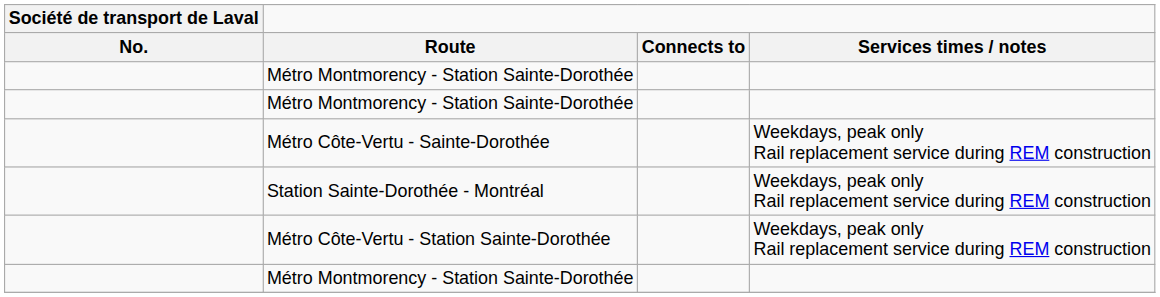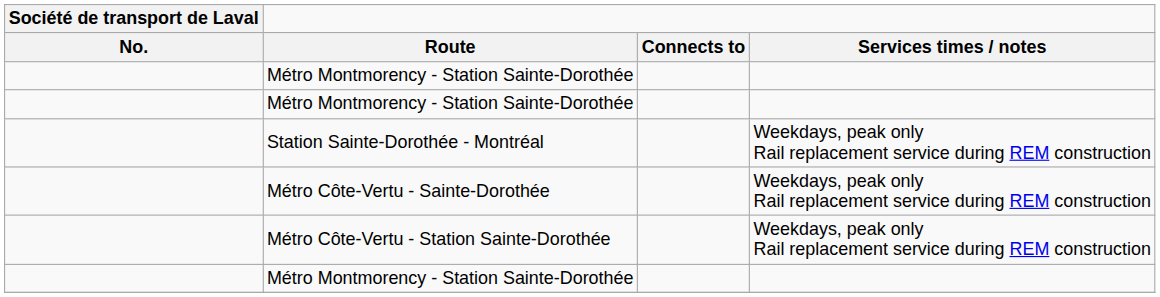rows swapped: (408, 142) <-> (405, 191)
